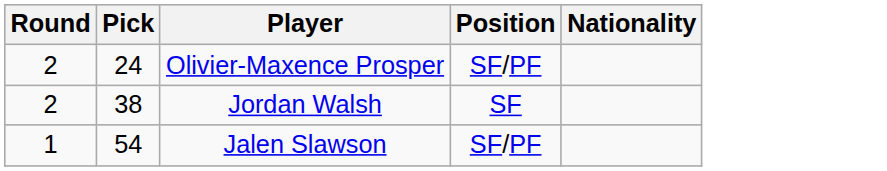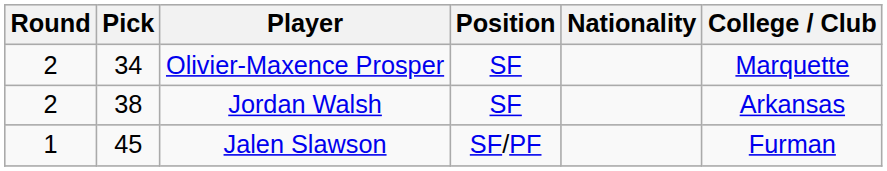+ column: (792, 24)
(128, 64) 24 -> (128, 64) 34
(506, 64) SF/PF -> (506, 64) SF
(128, 144) 54 -> (128, 144) 45
